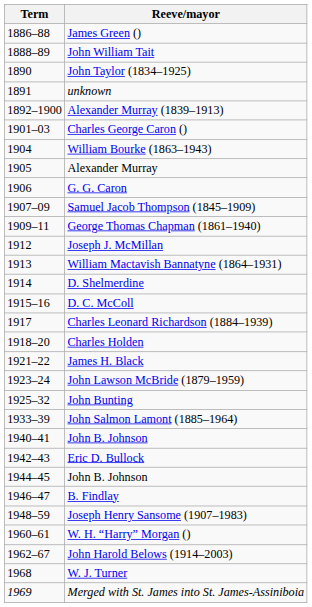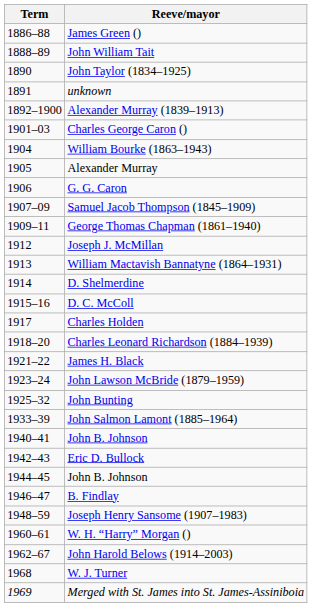(170, 322) Charles Leonard Richardson (1884–1939) -> (106, 322) Charles Holden
(106, 341) Charles Holden -> (170, 341) Charles Leonard Richardson (1884–1939)
